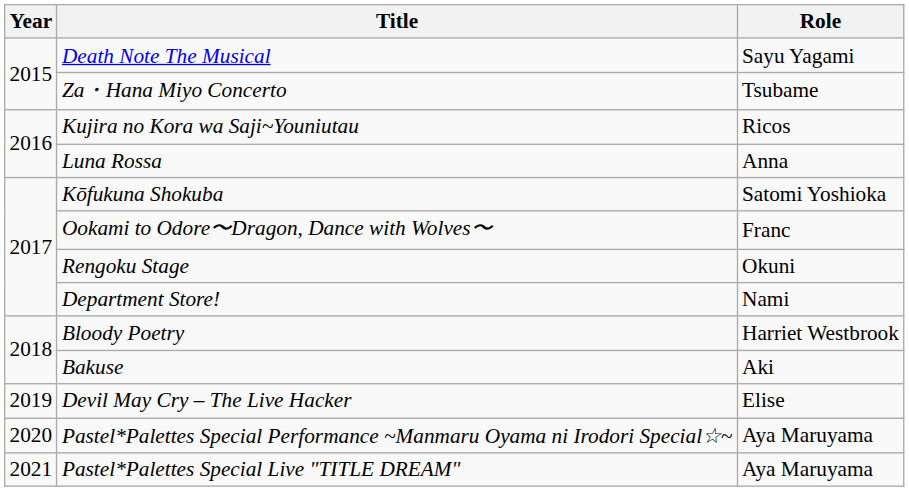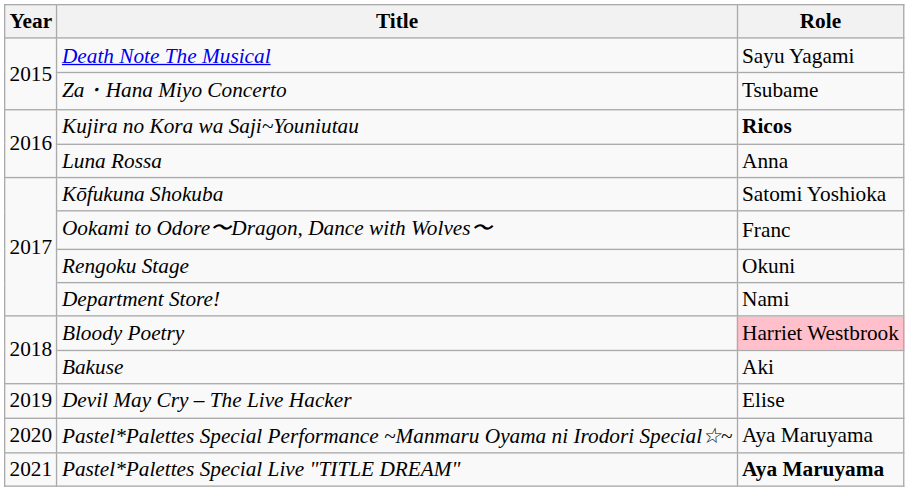(766, 126) normal -> (767, 126) bold
(820, 333) no background -> (820, 333) pink background
(808, 469) normal -> (813, 469) bold
